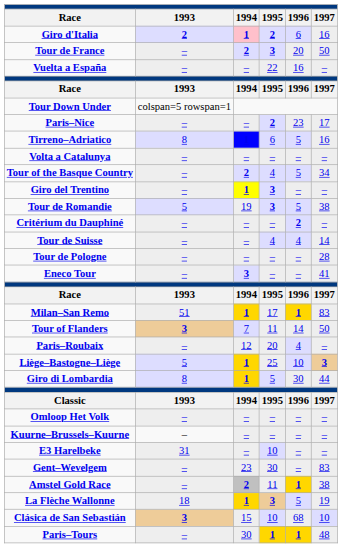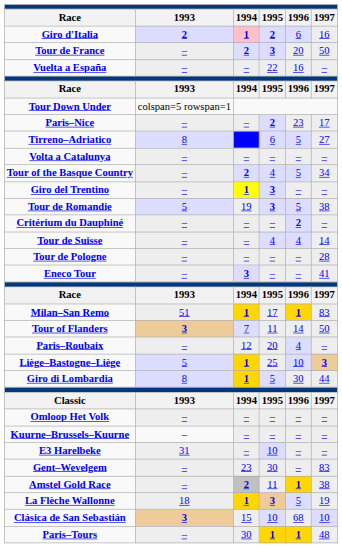(324, 139) 16 -> (324, 139) 27
